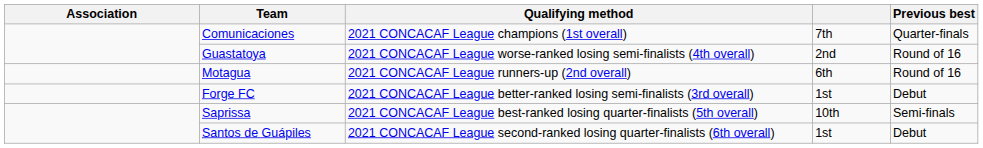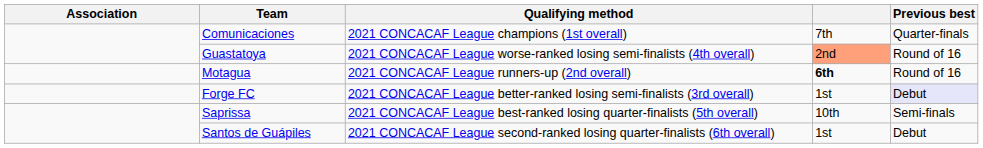(826, 53) no background -> (826, 53) lightsalmon background
(824, 73) normal -> (825, 73) bold
(910, 93) no background -> (910, 93) lavender background
